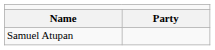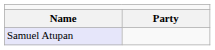(40, 36) no background -> (40, 36) lavender background
